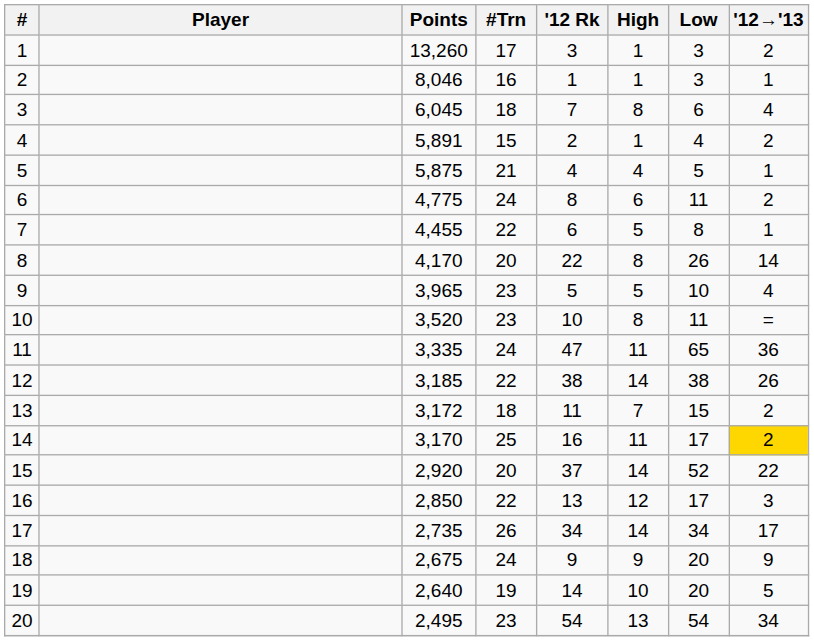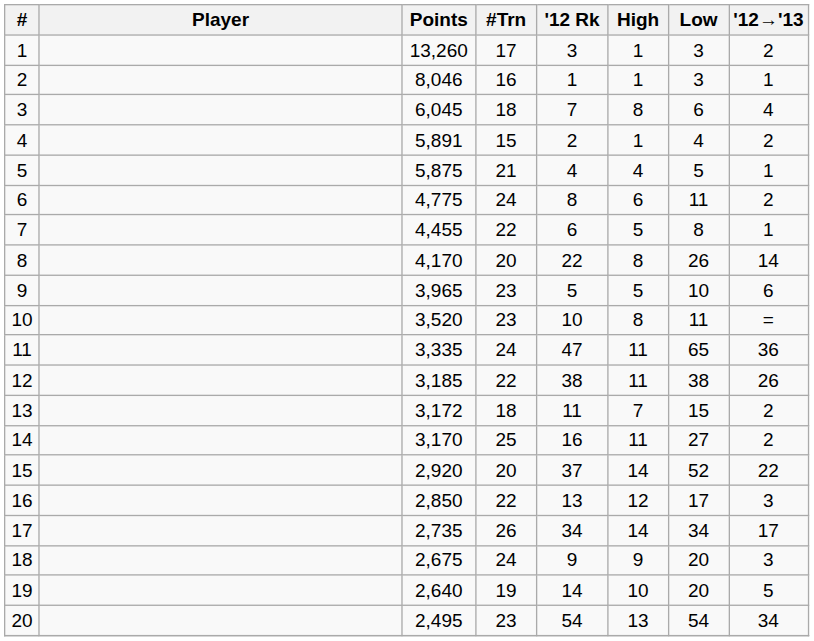(768, 290) 4 -> (768, 290) 6
(638, 380) 14 -> (638, 380) 11
(699, 440) 17 -> (699, 440) 27
(768, 440) gold background -> (768, 440) no background
(768, 561) 9 -> (768, 561) 3
